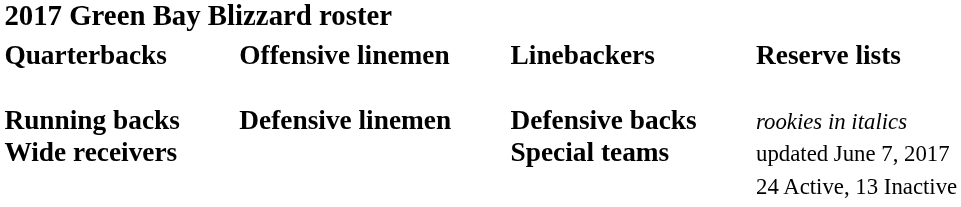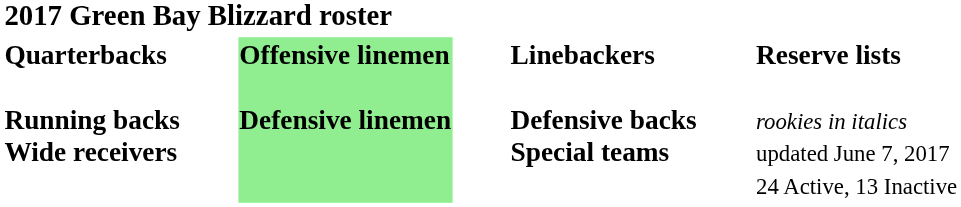(345, 87) no background -> (345, 87) lightgreen background
